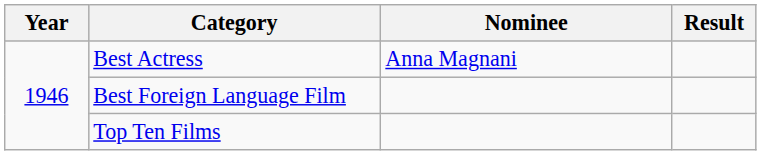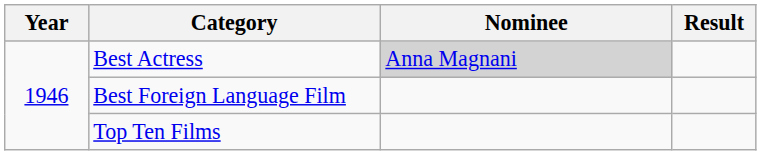(451, 59) no background -> (451, 59) lightgrey background
